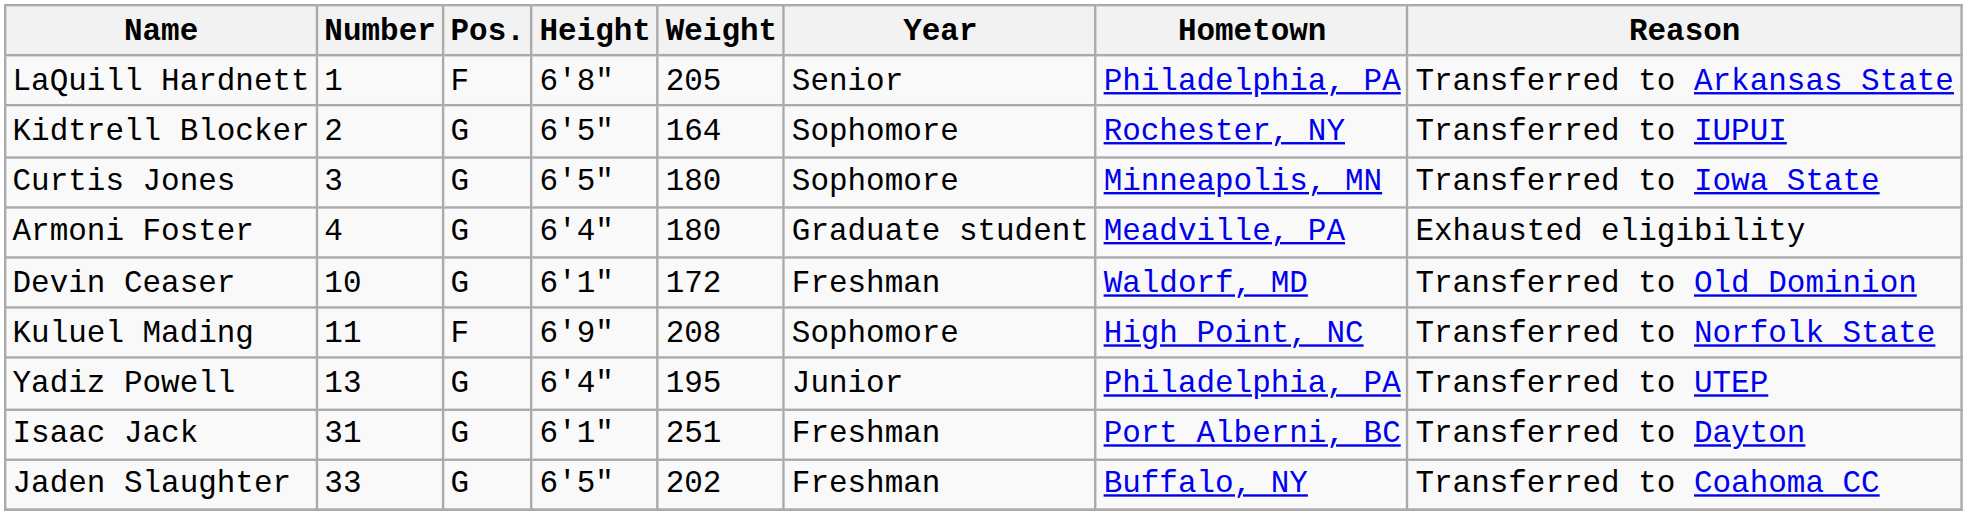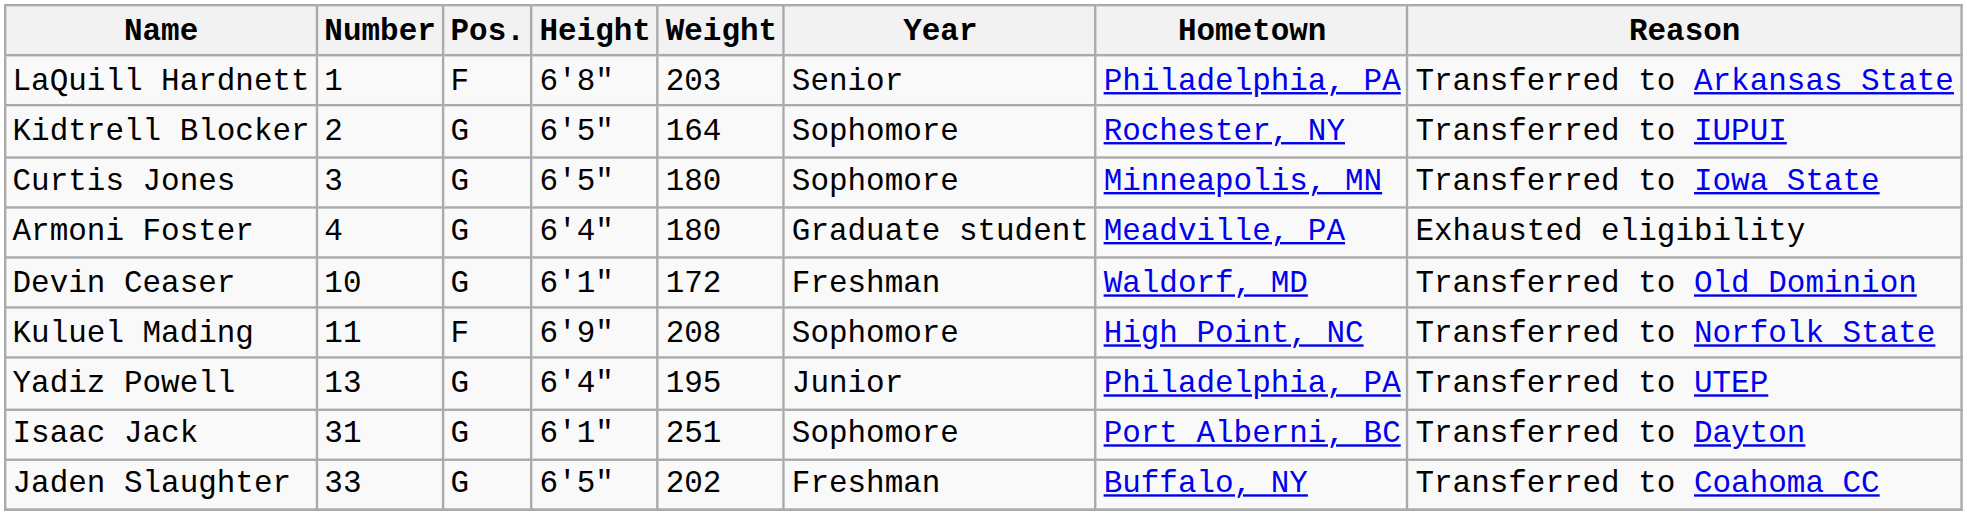(694, 81) 205 -> (694, 81) 203
(866, 434) Freshman -> (875, 434) Sophomore
